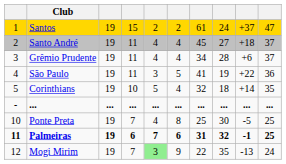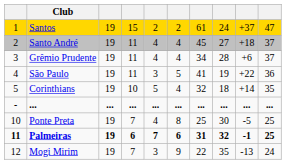(156, 151) lightgreen background -> (156, 151) no background
